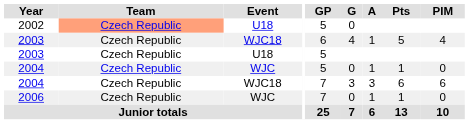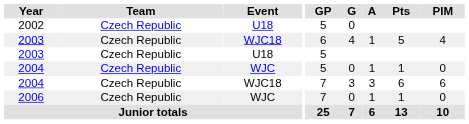(141, 25) lightsalmon background -> (141, 25) no background
